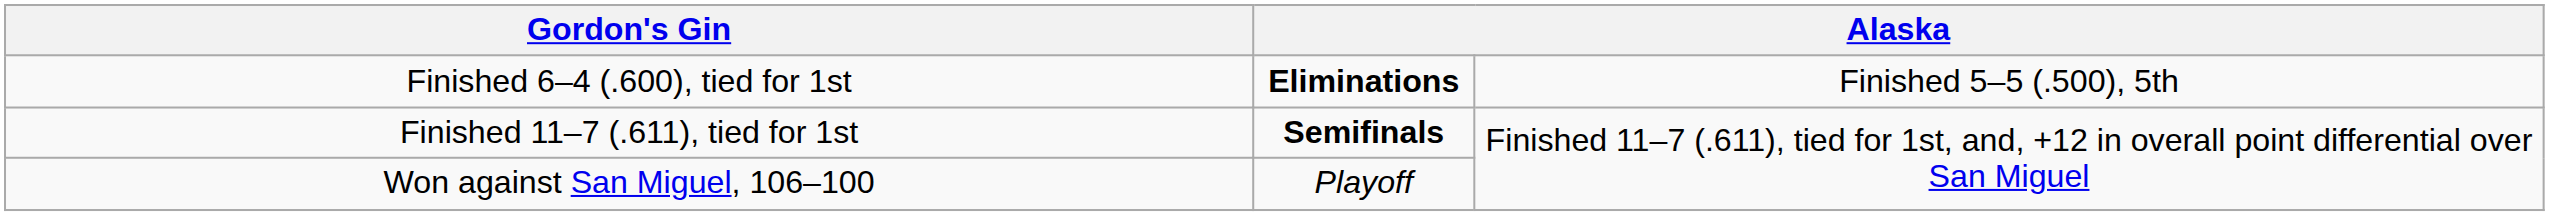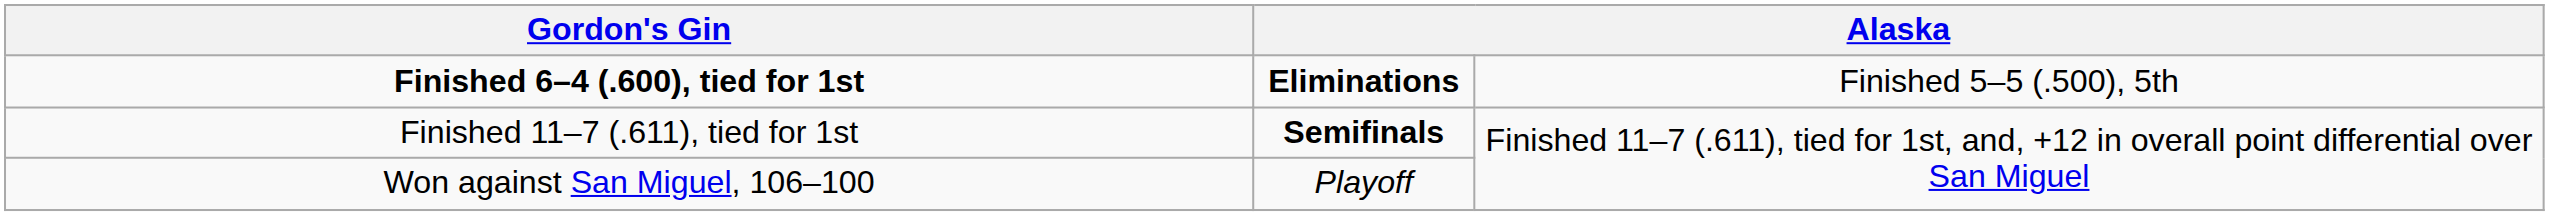(629, 81) normal -> (629, 81) bold
